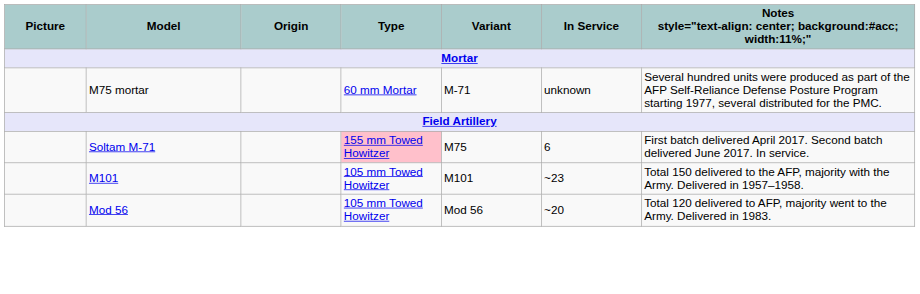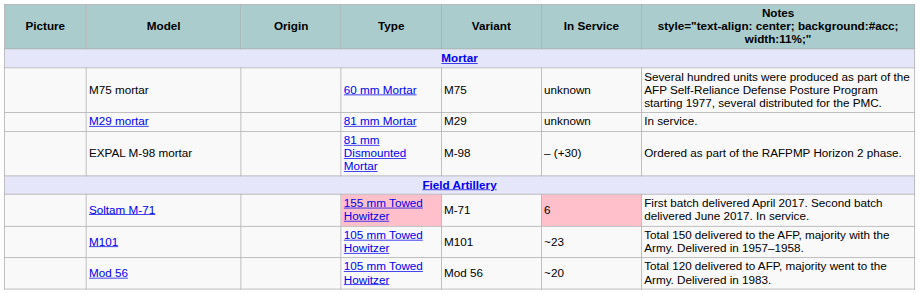(457, 90) M-71 -> (455, 90) M75
+ row: (119, 121)
+ row: (141, 153)
(455, 146) M75 -> (457, 210) M-71
(547, 146) no background -> (547, 210) pink background
